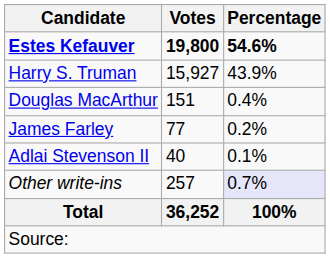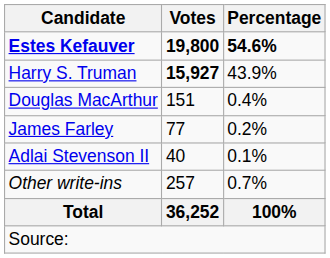(193, 73) normal -> (193, 73) bold
(247, 184) lavender background -> (247, 184) no background
